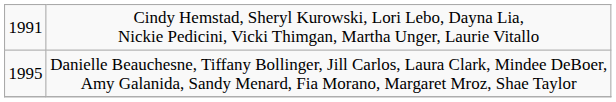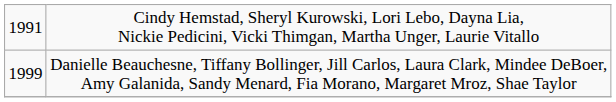(25, 73) 1995 -> (25, 73) 1999
